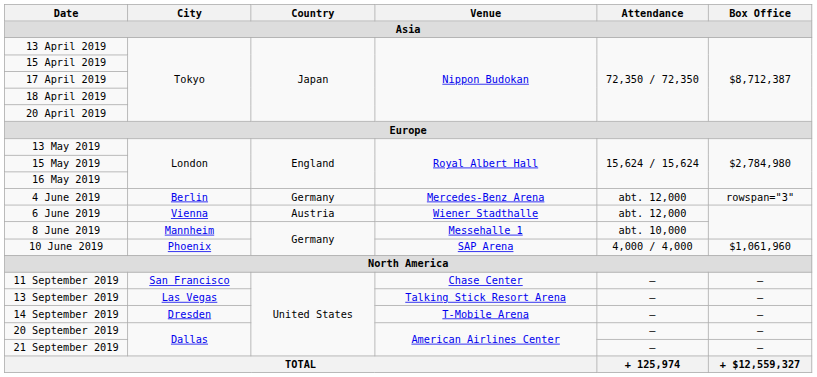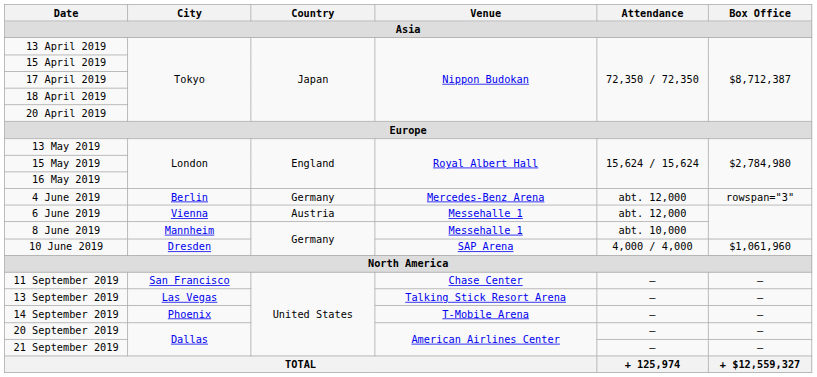(486, 214) Wiener Stadthalle -> (486, 214) Messehalle 1
(189, 247) Phoenix -> (189, 247) Dresden
(189, 314) Dresden -> (189, 314) Phoenix
